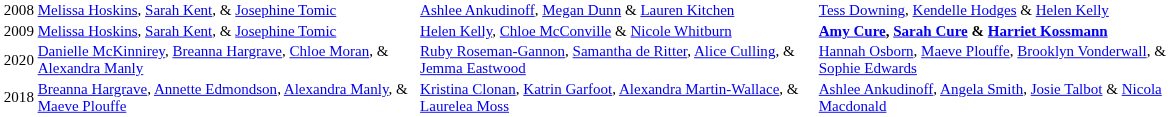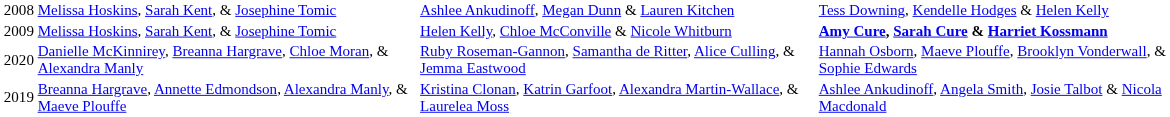(19, 97) 2018 -> (19, 97) 2019
